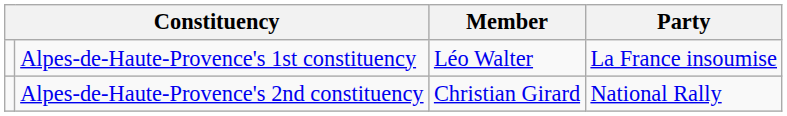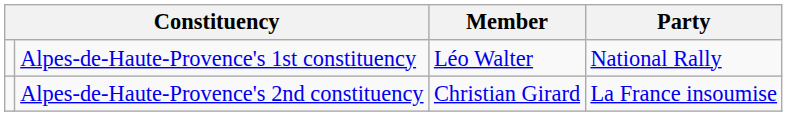(684, 57) La France insoumise -> (656, 57) National Rally
(656, 93) National Rally -> (684, 93) La France insoumise
